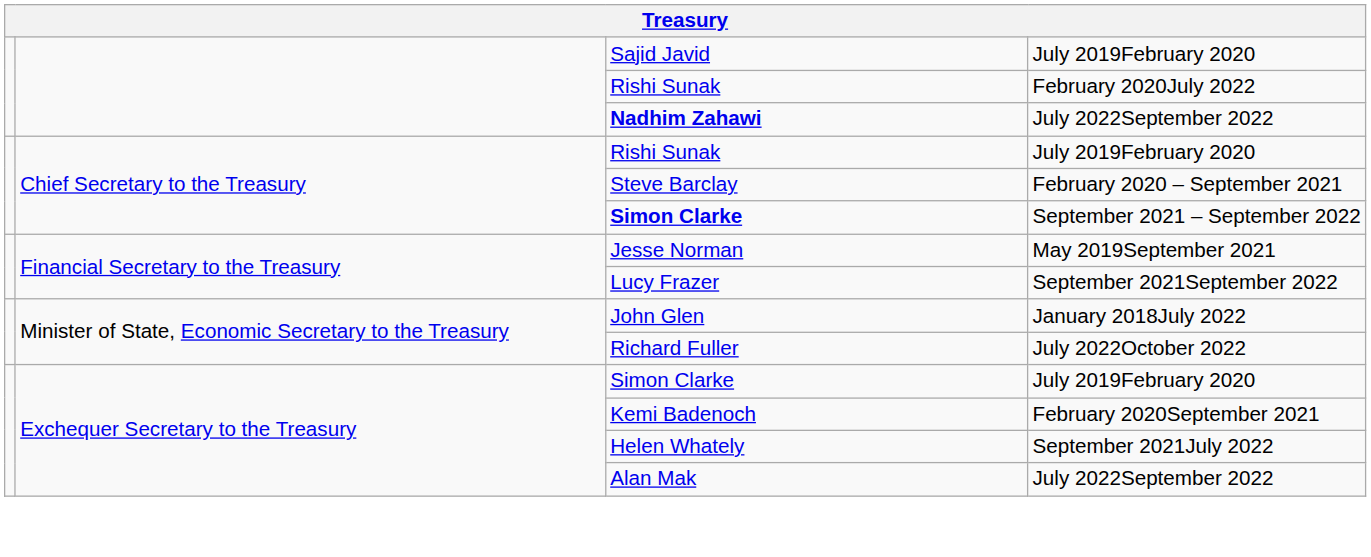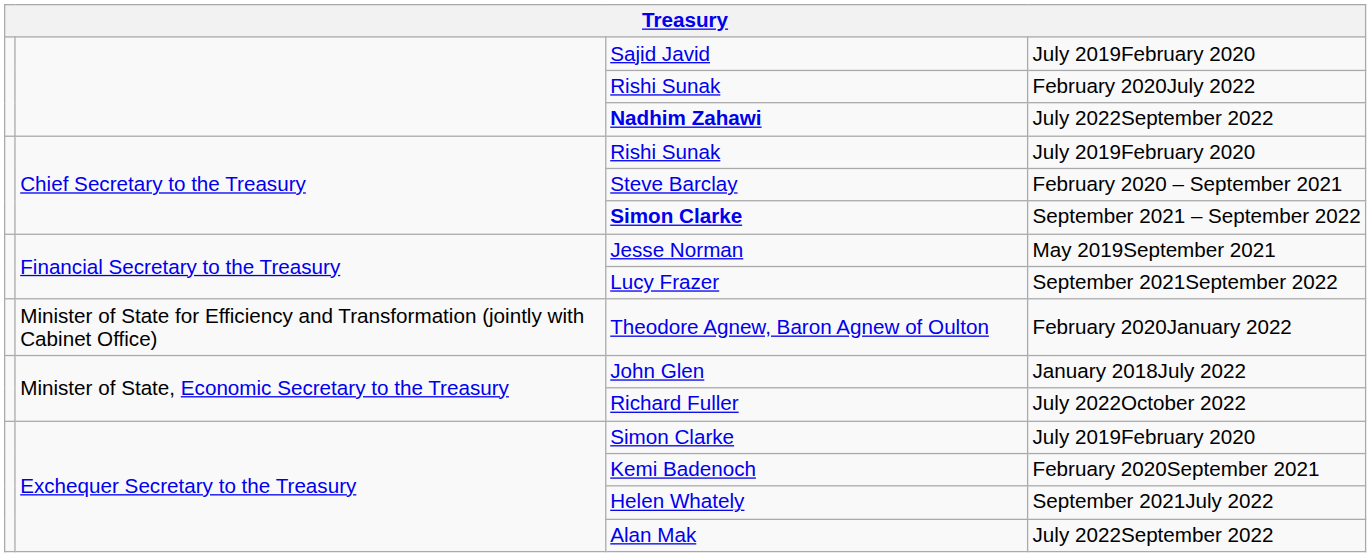+ row: (800, 327)
